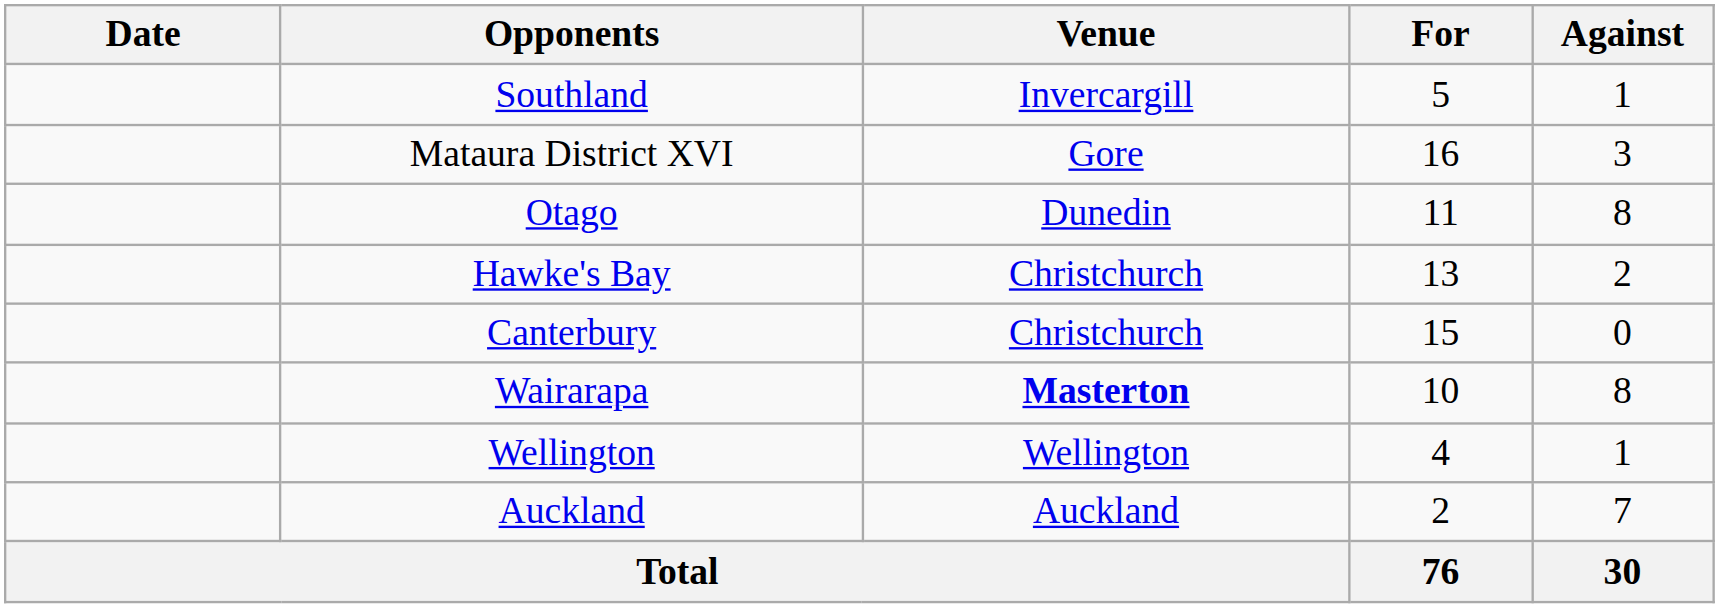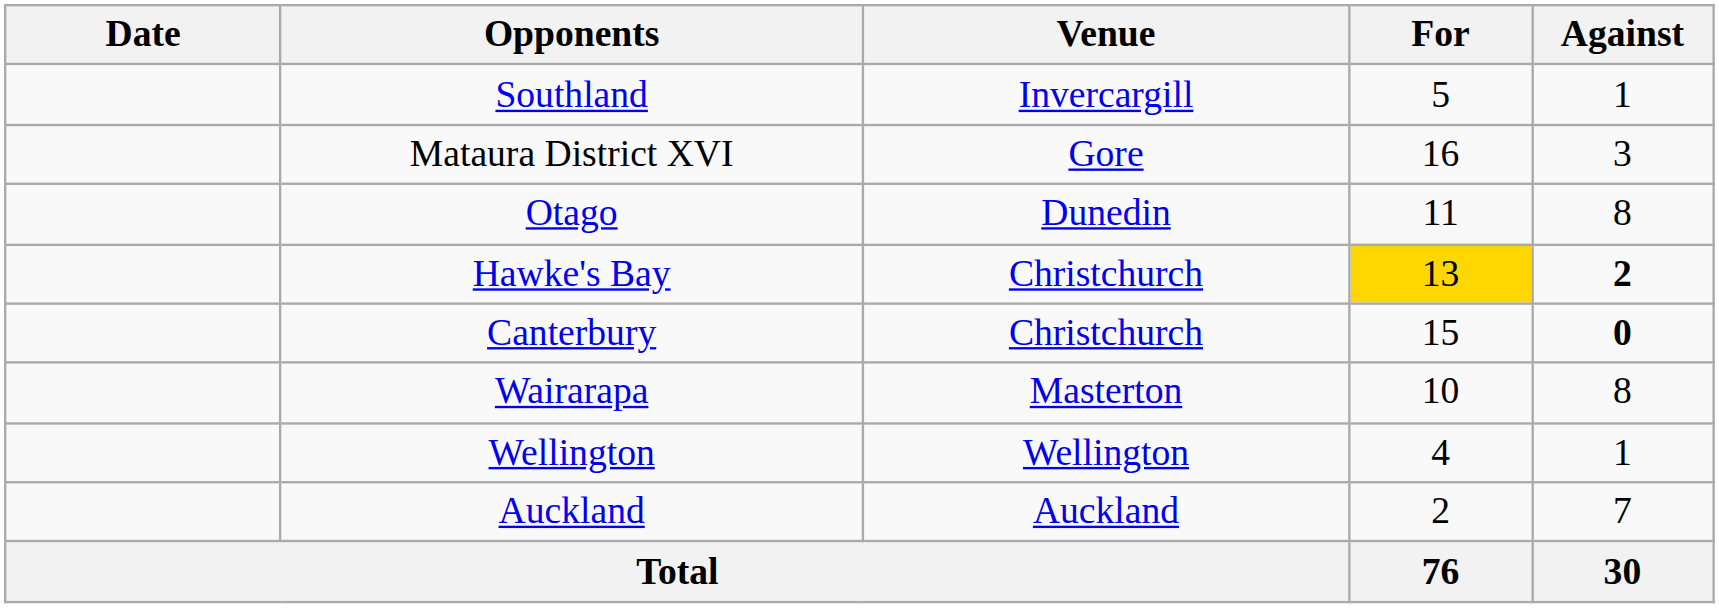(1441, 272) no background -> (1441, 272) gold background
(1622, 272) normal -> (1622, 272) bold
(1622, 332) normal -> (1622, 332) bold
(1106, 392) bold -> (1106, 392) normal
